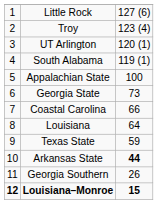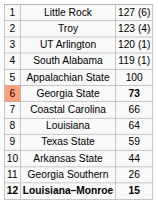(12, 93) no background -> (12, 93) lightsalmon background
(134, 93) normal -> (134, 93) bold
(134, 158) bold -> (134, 158) normal
